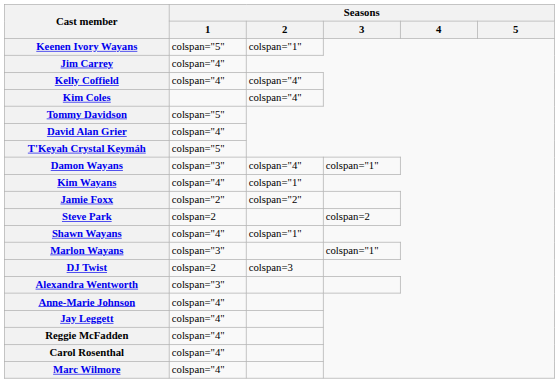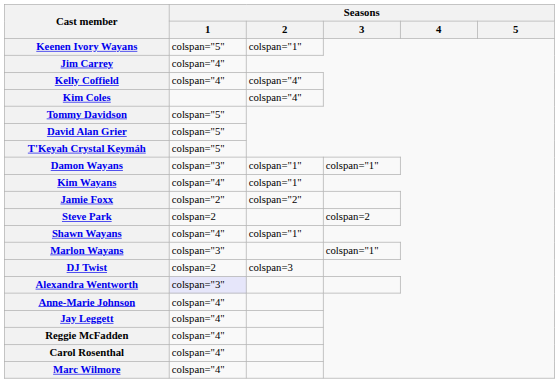(198, 132) colspan="4" -> (198, 132) colspan="5"
(275, 166) colspan="4" -> (275, 166) colspan="1"
(198, 285) no background -> (198, 285) lavender background
